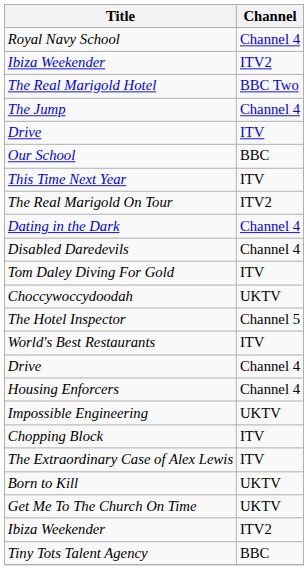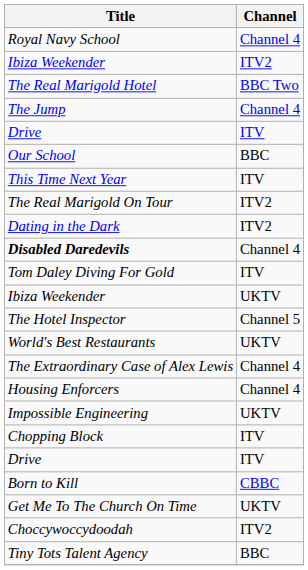(270, 226) Channel 4 -> (256, 226) ITV2
(68, 249) normal -> (69, 249) bold
(70, 296) Choccywoccydoodah -> (56, 296) Ibiza Weekender
(252, 343) ITV -> (260, 343) UKTV
(25, 366) Drive -> (120, 366) The Extraordinary Case of Alex Lewis
(120, 459) The Extraordinary Case of Alex Lewis -> (25, 459) Drive
(260, 483) UKTV -> (260, 483) CBBC
(56, 529) Ibiza Weekender -> (70, 529) Choccywoccydoodah
